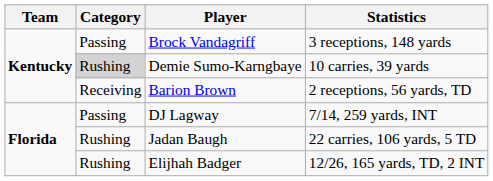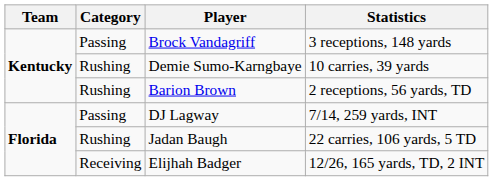(105, 65) lightgrey background -> (105, 65) no background
(110, 90) Receiving -> (105, 90) Rushing
(105, 163) Rushing -> (110, 163) Receiving
